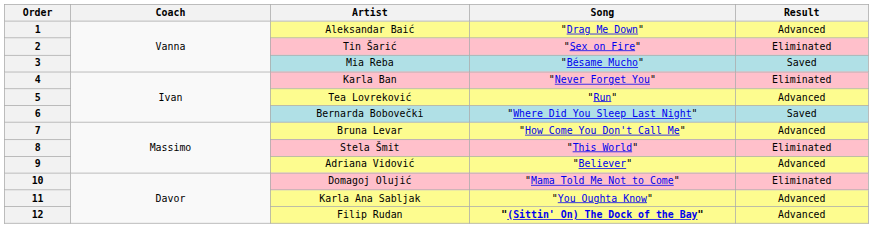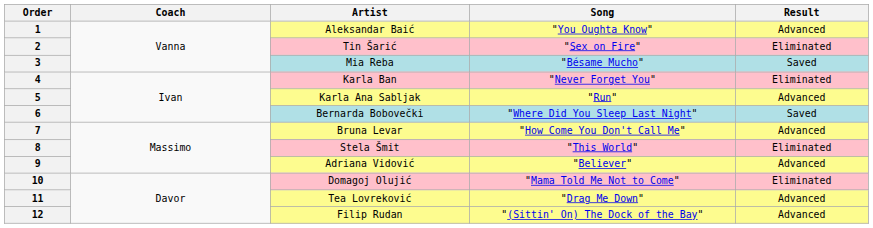(602, 29) "Drag Me Down" -> (602, 29) "You Oughta Know"
(370, 97) Tea Lovreković -> (370, 97) Karla Ana Sabljak
(370, 198) Karla Ana Sabljak -> (370, 198) Tea Lovreković
(602, 198) "You Oughta Know" -> (602, 198) "Drag Me Down"
(602, 215) bold -> (602, 215) normal
